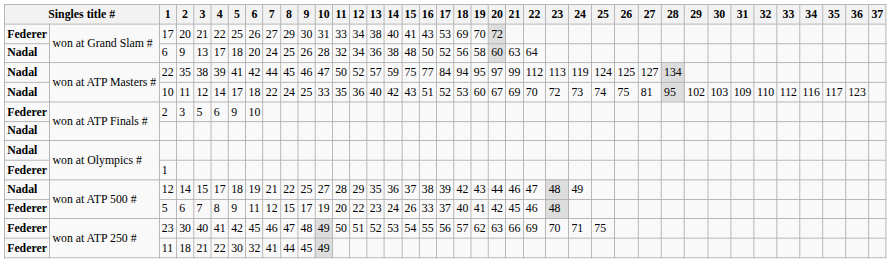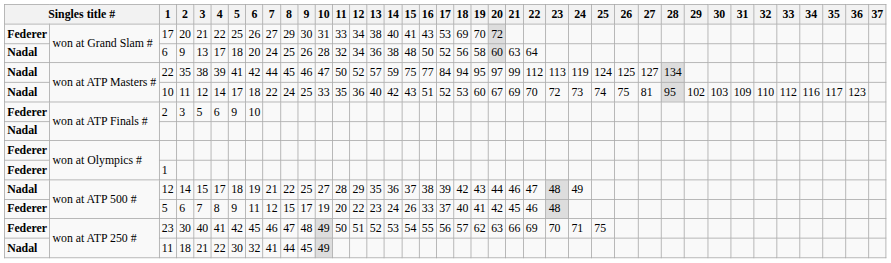(22, 150) Nadal -> (27, 150) Federer
(27, 248) Federer -> (22, 248) Nadal
